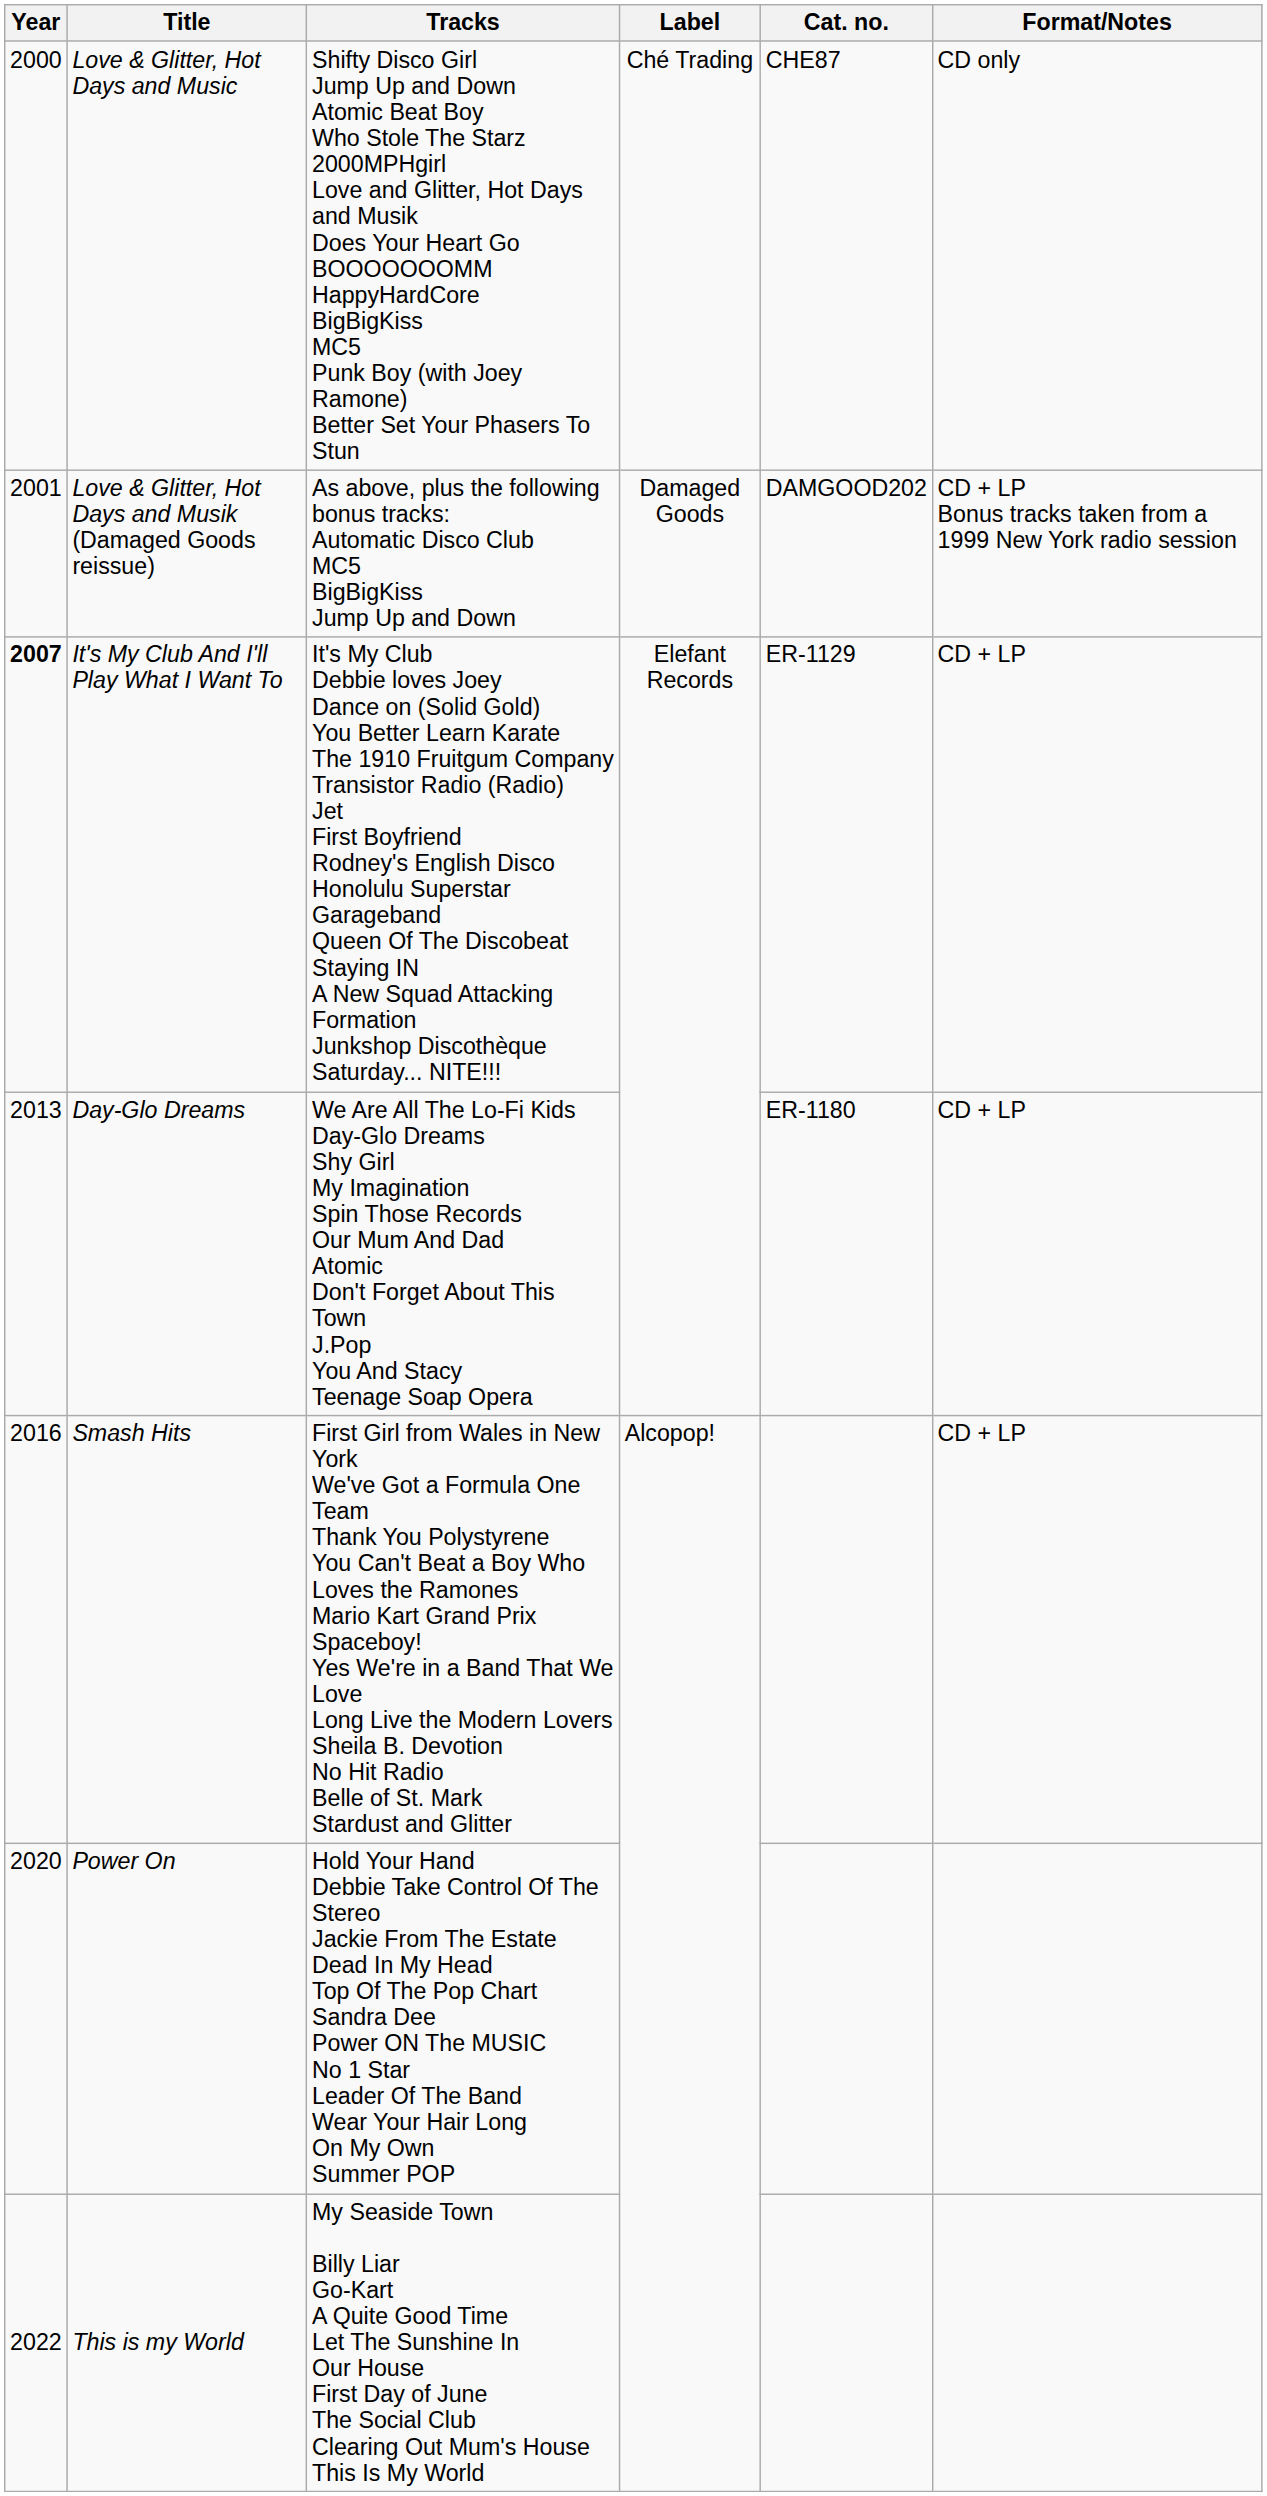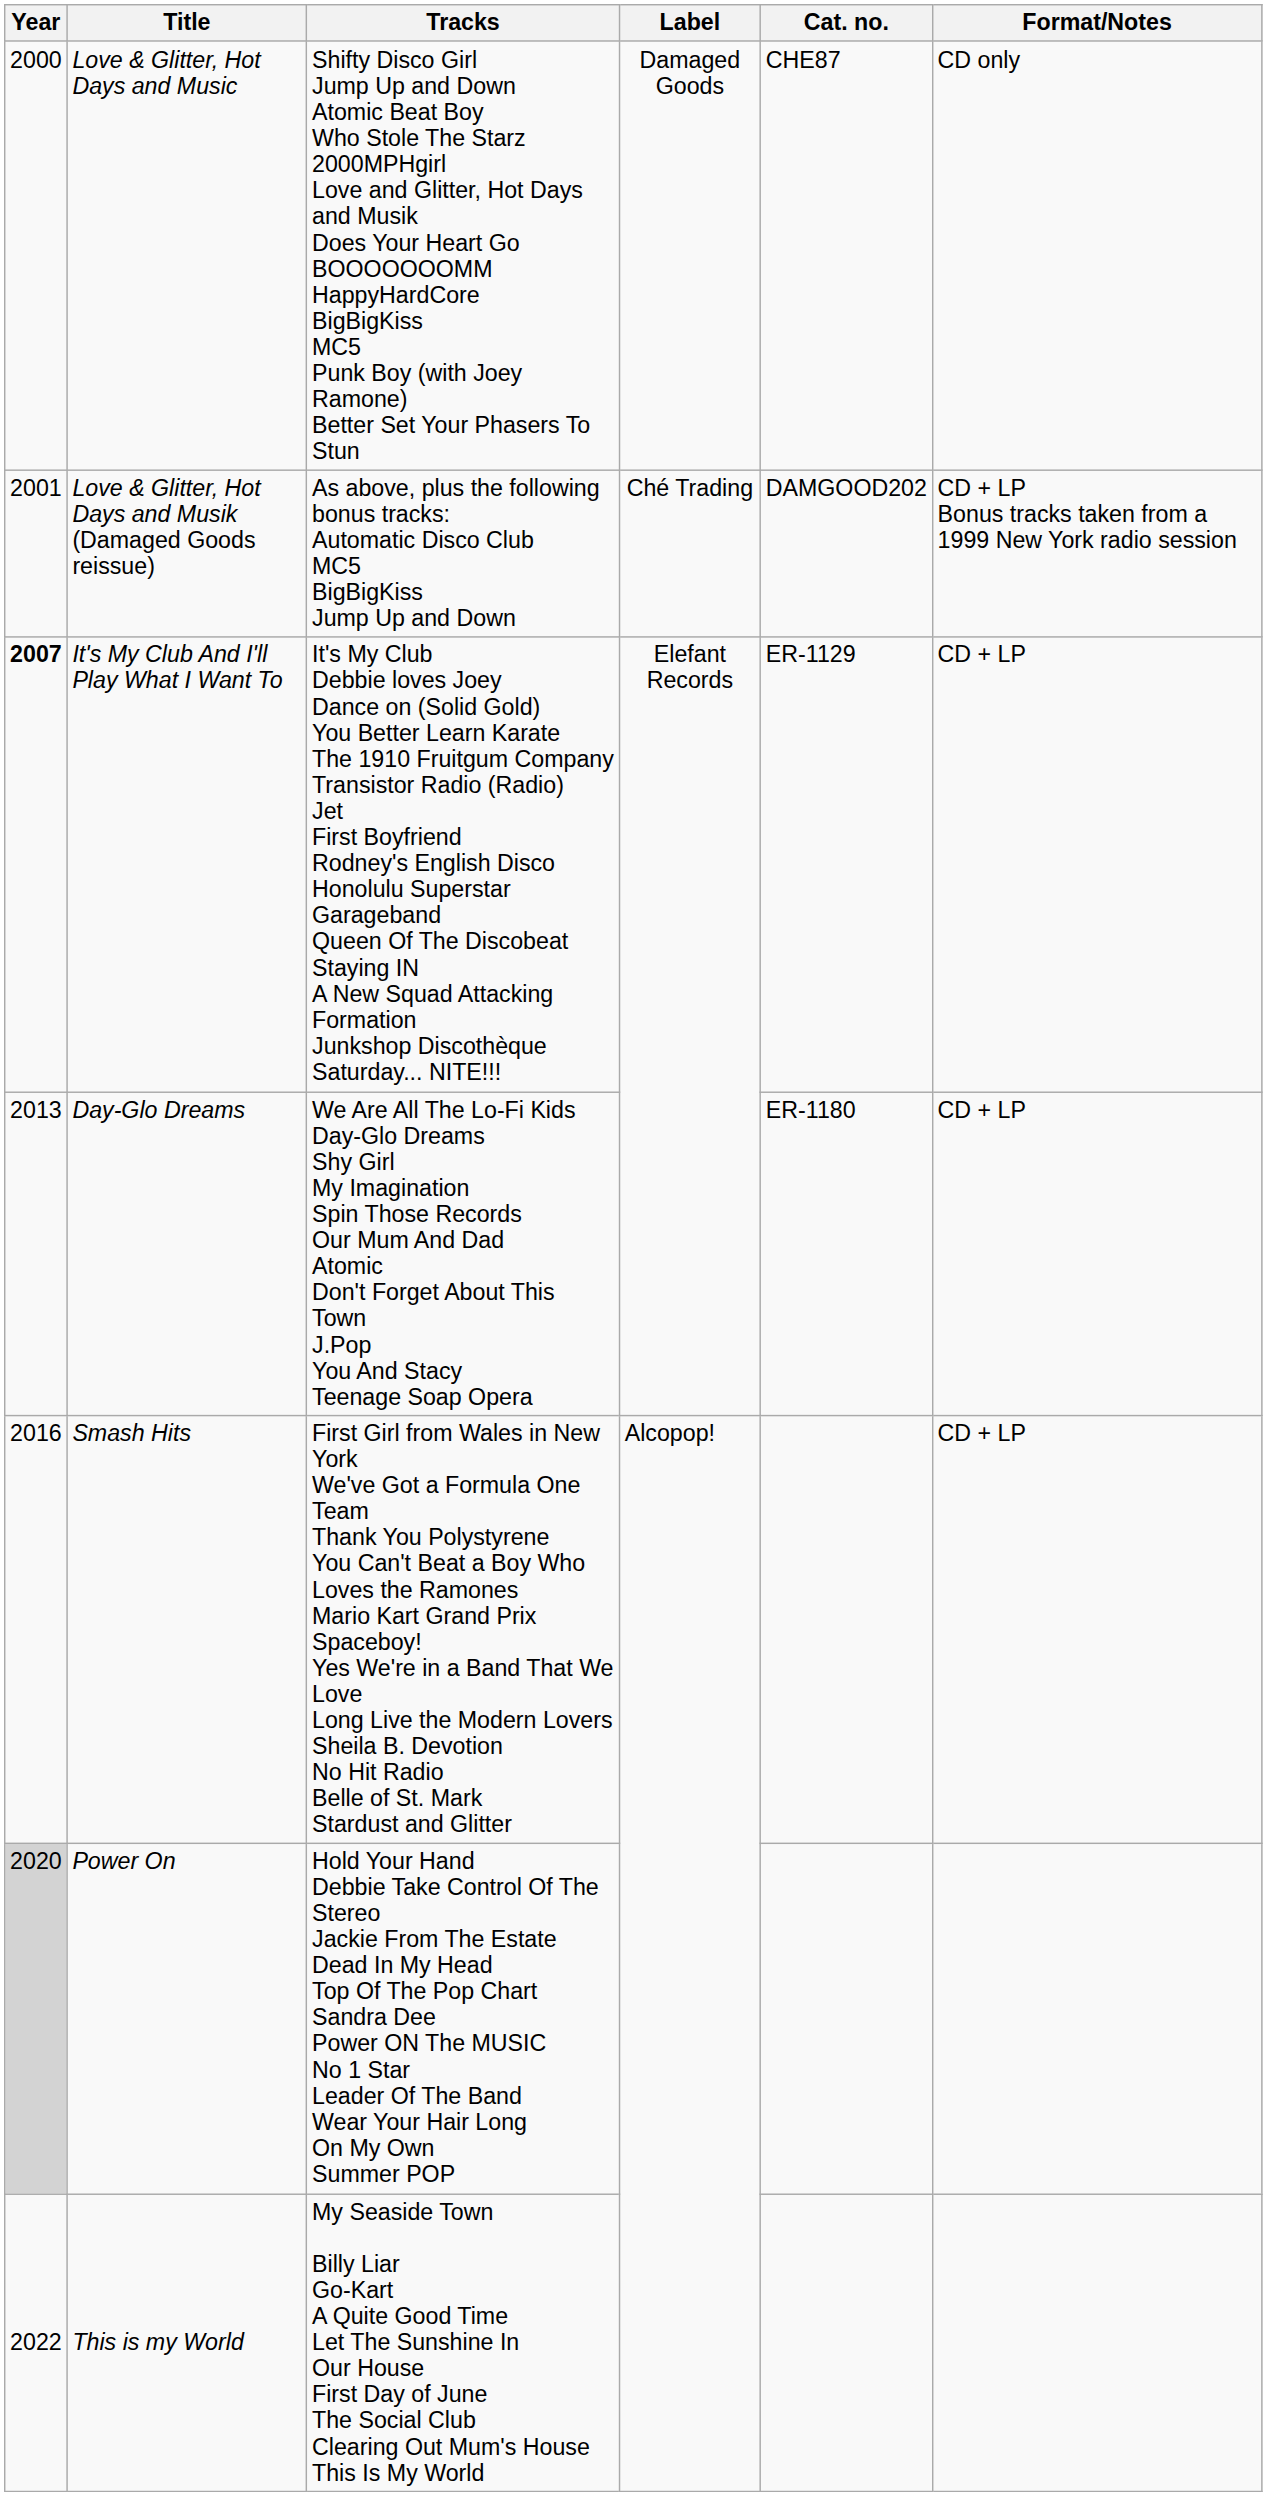(690, 59) Ché Trading -> (690, 72) Damaged Goods
(690, 501) Damaged Goods -> (690, 487) Ché Trading
(36, 1861) no background -> (36, 1861) lightgrey background
